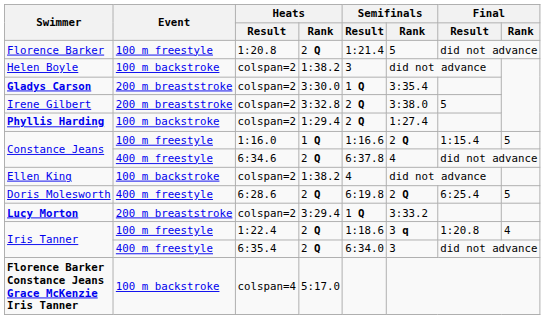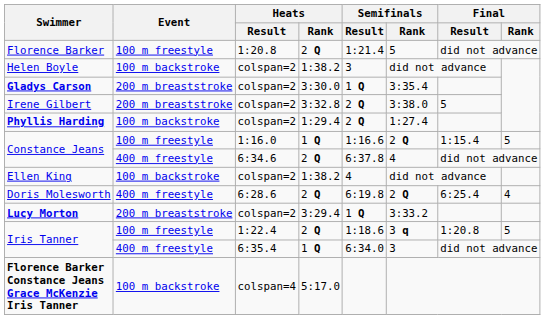(507, 194) 5 -> (507, 194) 4
(507, 230) 4 -> (507, 230) 5
(311, 248) 2 Q -> (311, 248) 1 Q
